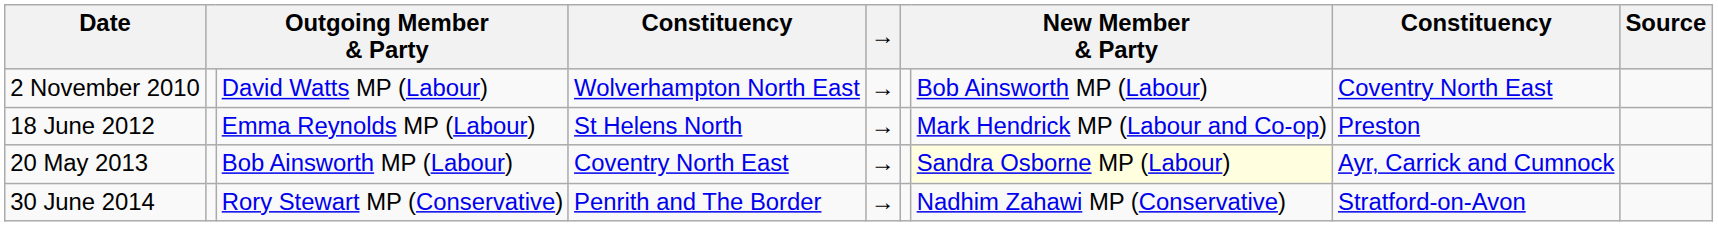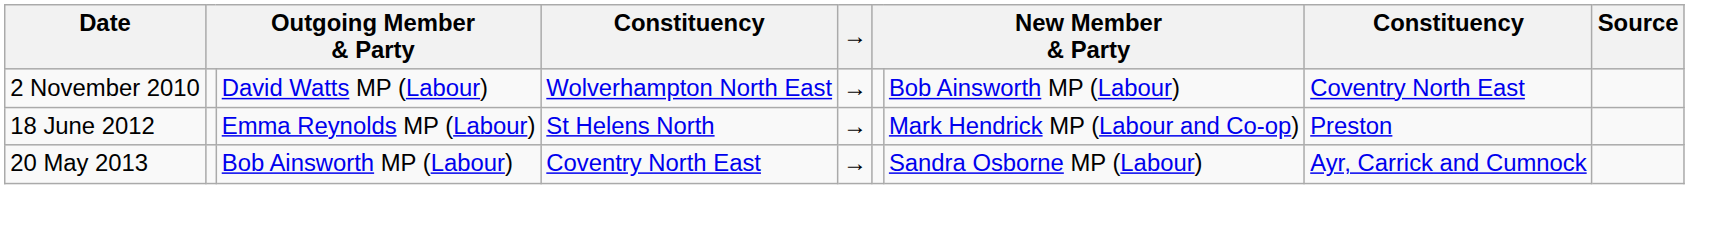(1073, 163) lightyellow background -> (1046, 163) no background
- row: (82, 201)
